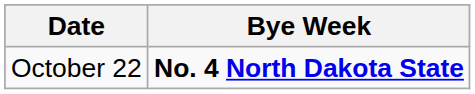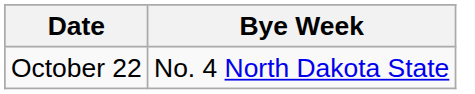(309, 68) bold -> (302, 68) normal
